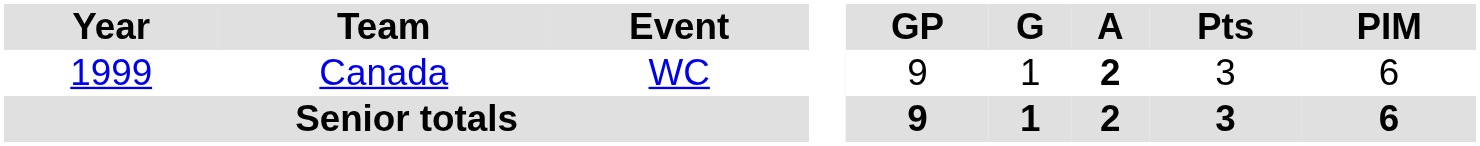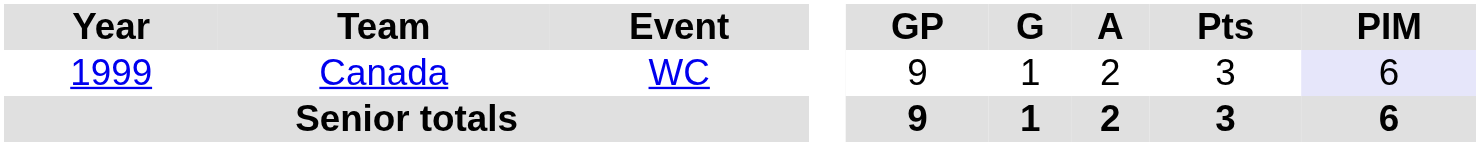(1110, 72) bold -> (1110, 72) normal
(1389, 72) no background -> (1389, 72) lavender background
